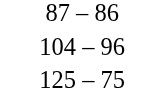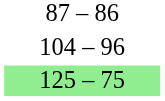(82, 80) no background -> (82, 80) lightgreen background
